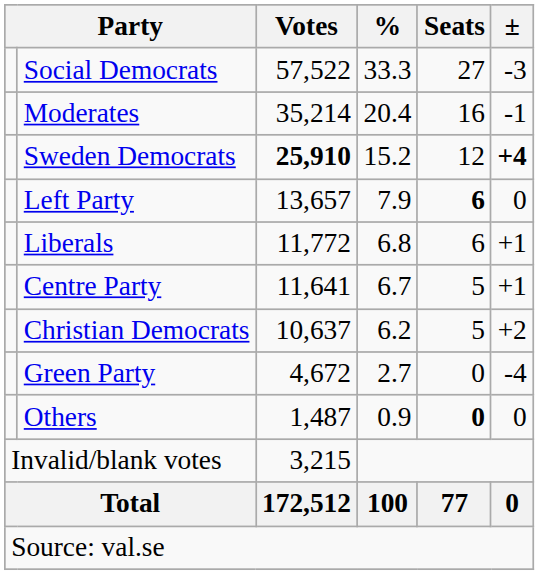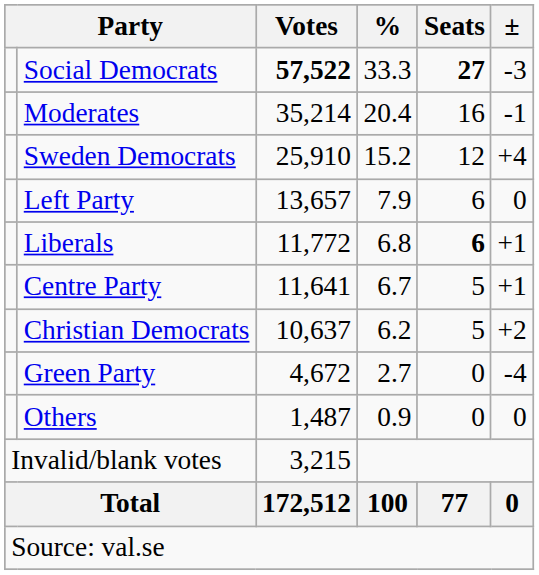(313, 69) normal -> (313, 69) bold
(471, 69) normal -> (471, 69) bold
(313, 156) bold -> (313, 156) normal
(512, 156) bold -> (512, 156) normal
(478, 199) bold -> (478, 199) normal
(478, 243) normal -> (478, 243) bold
(478, 416) bold -> (478, 416) normal
